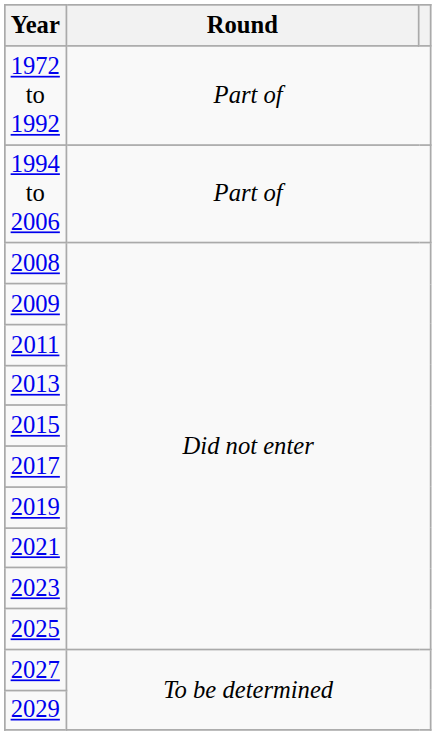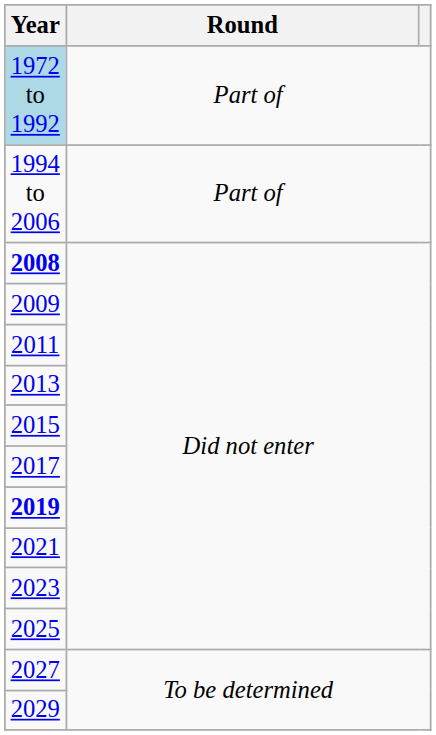(35, 94) no background -> (35, 94) lightblue background
(35, 263) normal -> (35, 263) bold
(35, 506) normal -> (35, 506) bold
